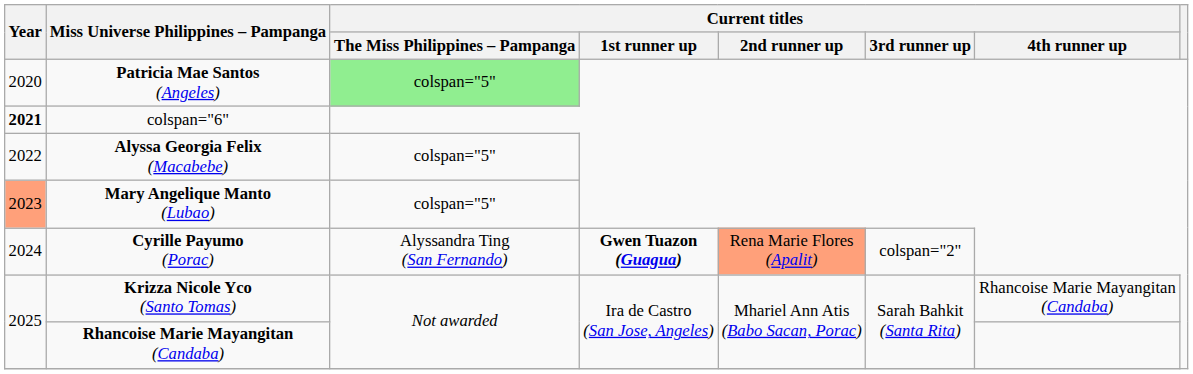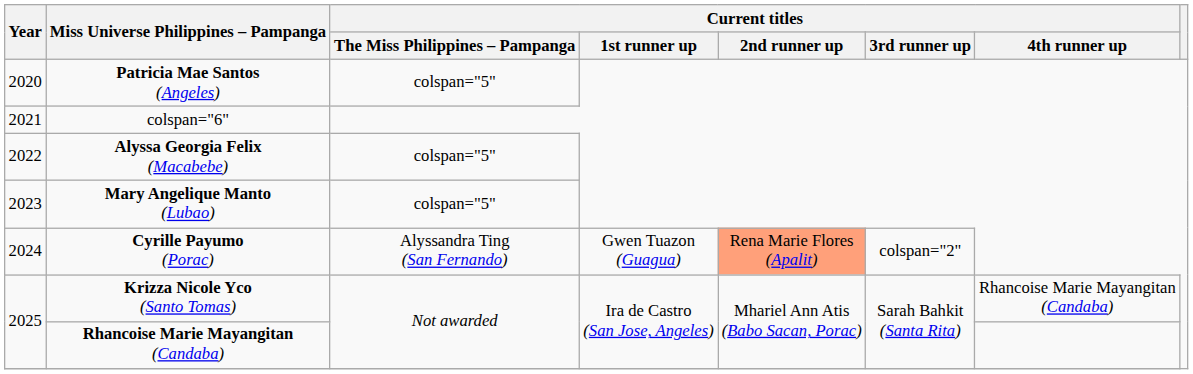(455, 82) lightgreen background -> (455, 82) no background
(25, 119) bold -> (25, 119) normal
(25, 203) lightsalmon background -> (25, 203) no background
(649, 250) bold -> (649, 250) normal
